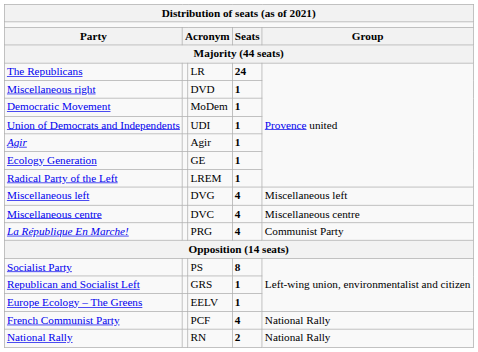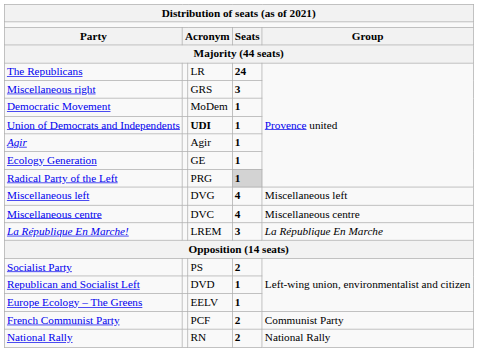(203, 89) DVD -> (201, 89) GRS
(238, 89) 1 -> (238, 89) 3
(200, 125) normal -> (201, 125) bold
(206, 178) LREM -> (201, 178) PRG
(238, 178) no background -> (238, 178) lightgrey background
(201, 231) PRG -> (206, 231) LREM
(238, 231) 4 -> (238, 231) 3
(304, 231) Communist Party -> (324, 231) La République En Marche
(238, 267) 8 -> (238, 267) 2
(201, 284) GRS -> (203, 284) DVD
(238, 320) 4 -> (238, 320) 2
(298, 320) National Rally -> (304, 320) Communist Party
